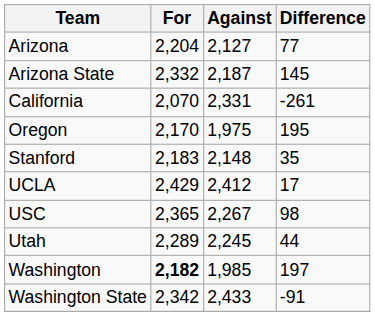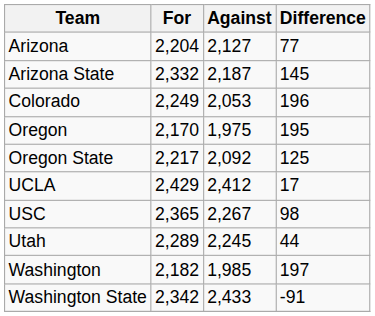- row: (46, 102)
+ row: (44, 102)
+ row: (61, 158)
- row: (42, 158)
(177, 269) bold -> (177, 269) normal
